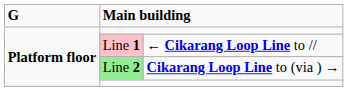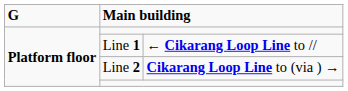(121, 45) pink background -> (121, 45) no background
(121, 68) lightgreen background -> (121, 68) no background
